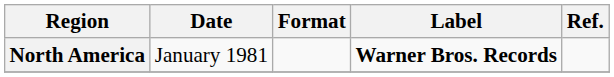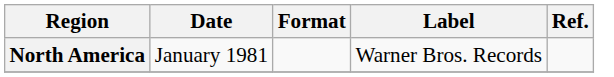(456, 54) bold -> (449, 54) normal
